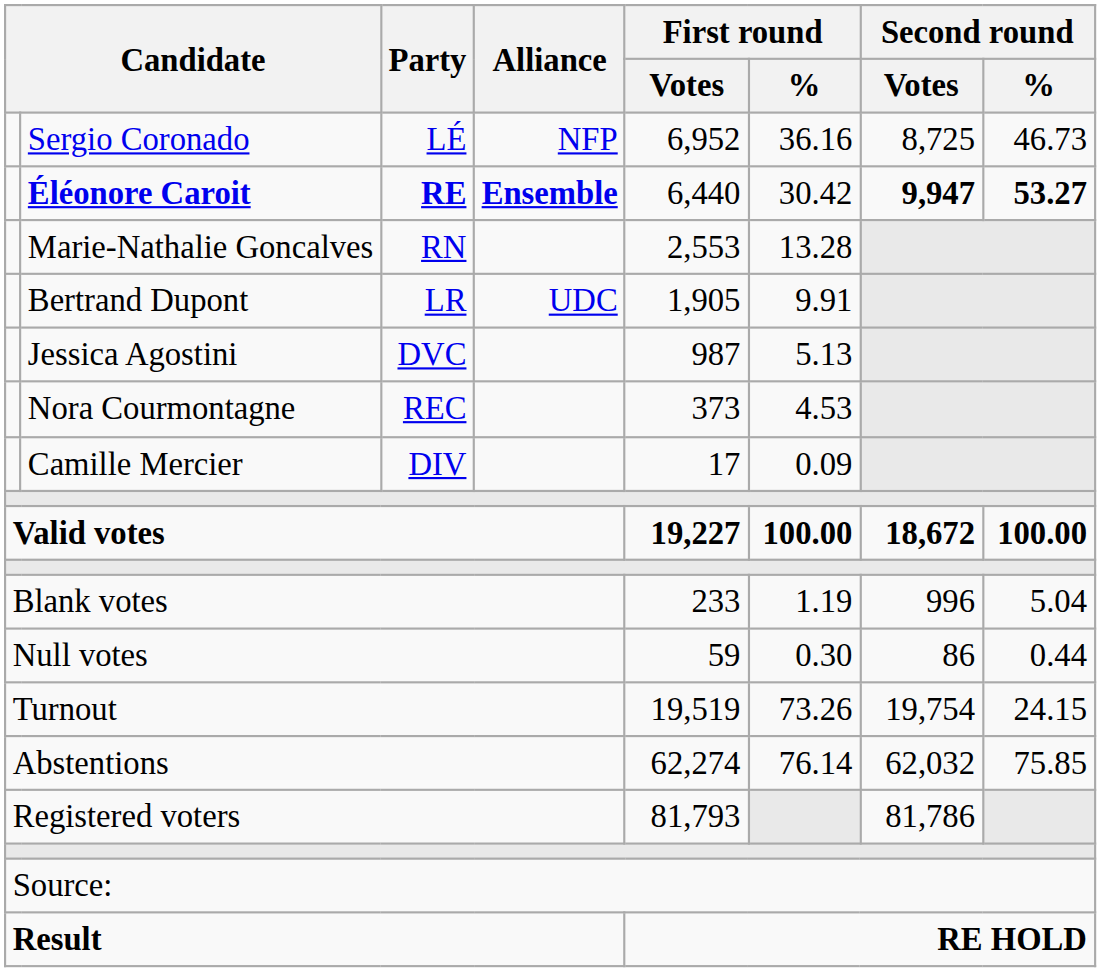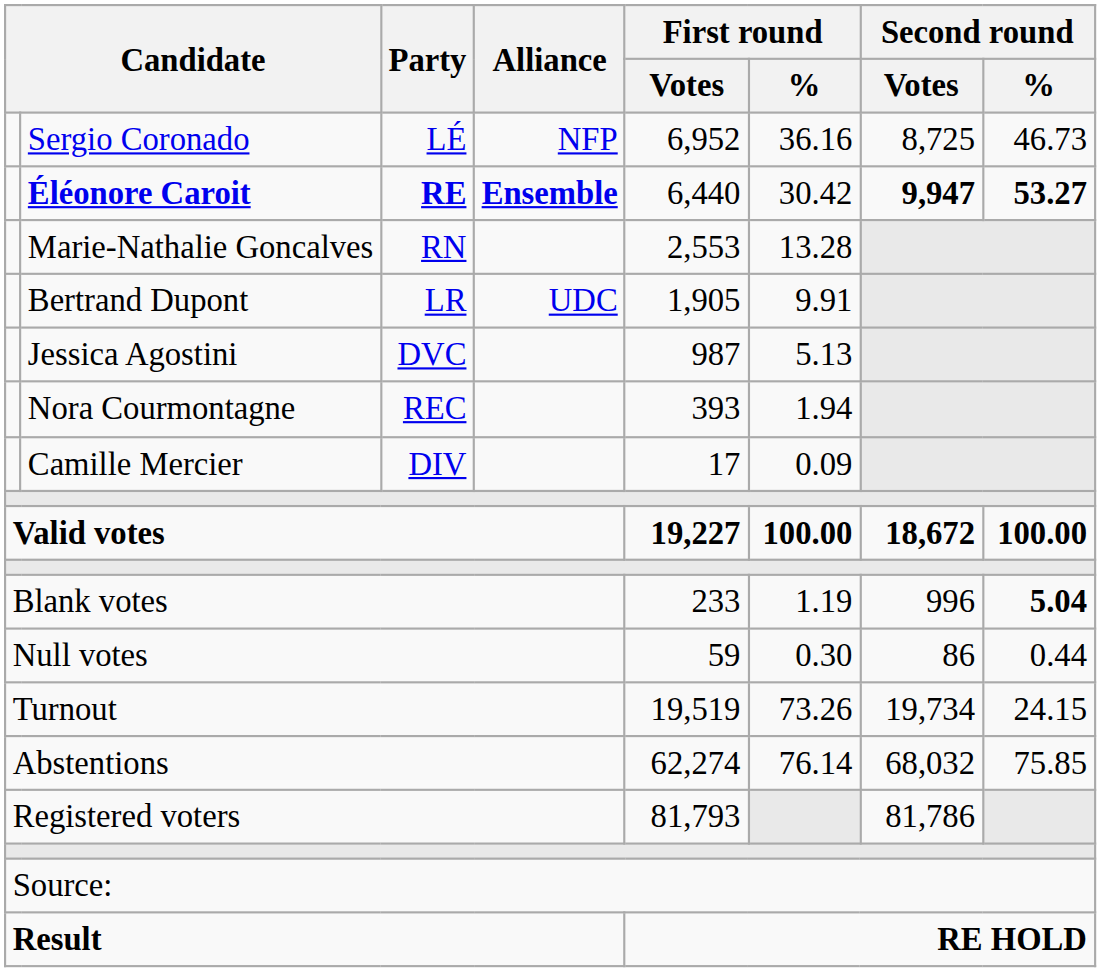(716, 408) 373 -> (716, 408) 393
(824, 408) 4.53 -> (824, 408) 1.94
(1058, 600) normal -> (1058, 600) bold
(930, 708) 19,754 -> (930, 708) 19,734
(930, 762) 62,032 -> (930, 762) 68,032
